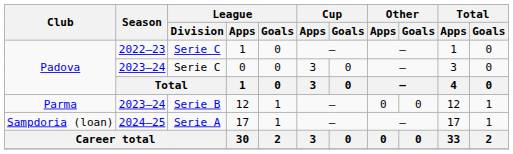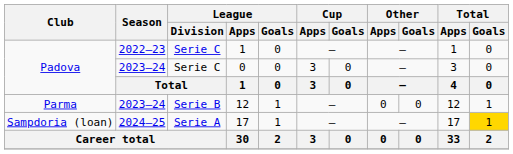(489, 121) no background -> (489, 121) gold background
